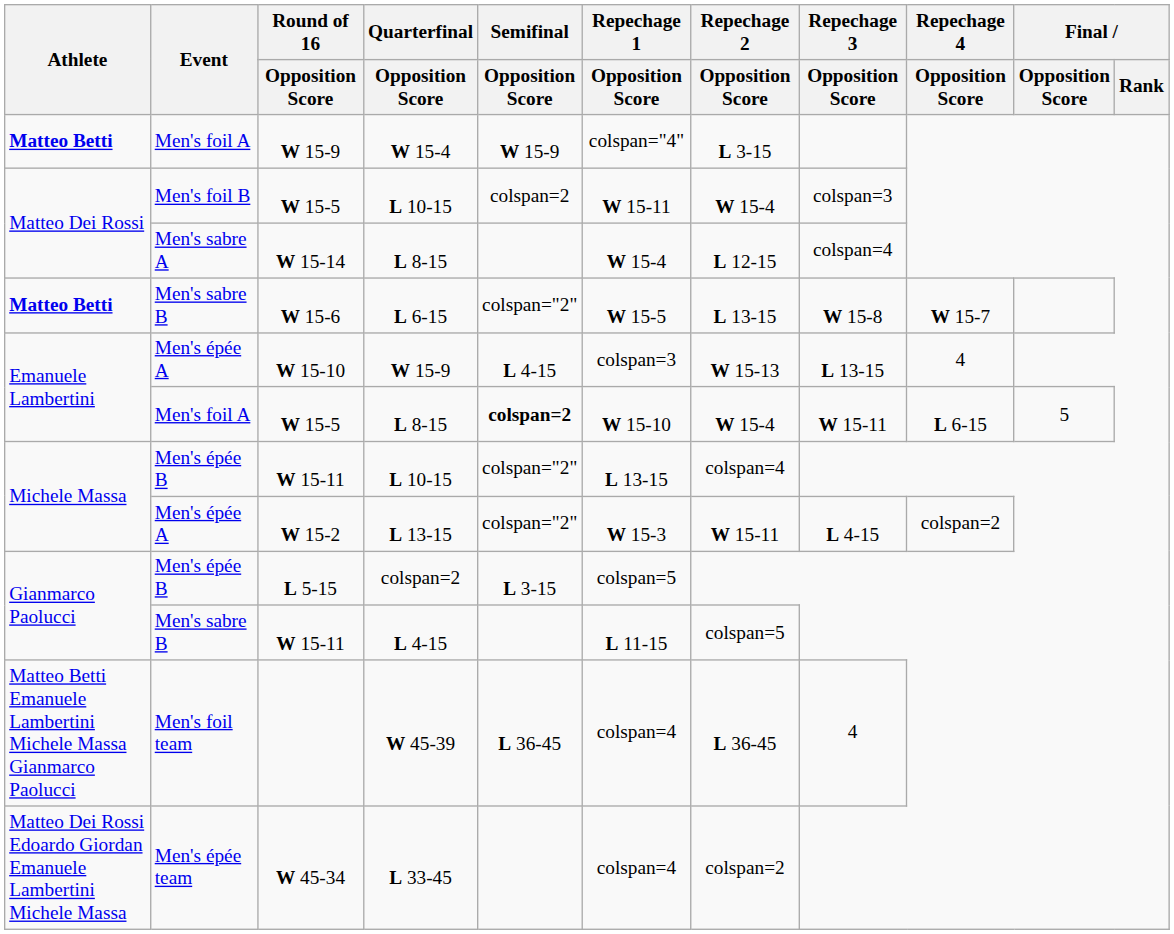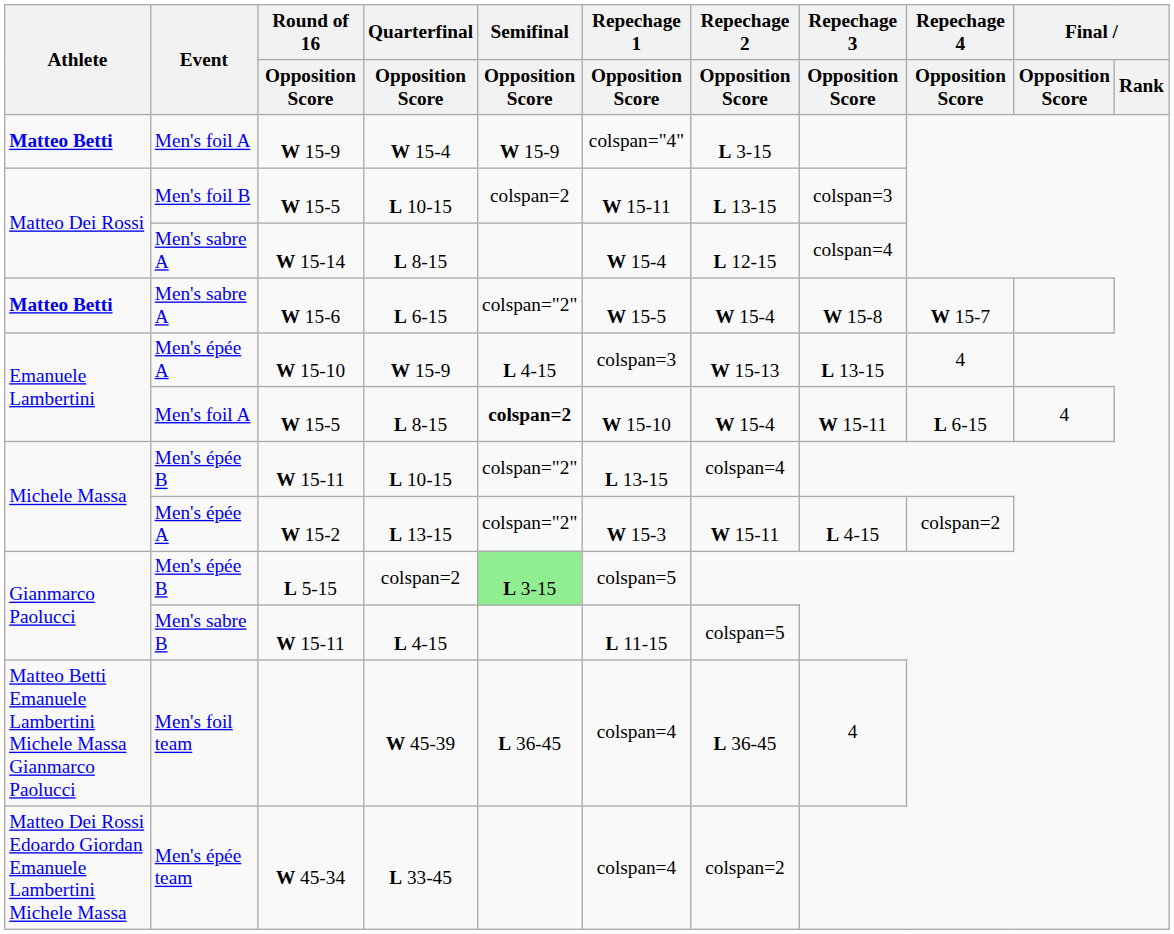(745, 207) W 15-4 -> (745, 207) L 13-15
(201, 305) Men's sabre B -> (201, 305) Men's sabre A
(745, 316) L 13-15 -> (745, 316) W 15-4
(1064, 414) 5 -> (1064, 414) 4
(530, 589) no background -> (530, 589) lightgreen background
